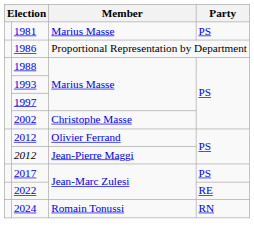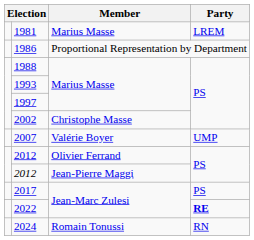(205, 31) PS -> (209, 31) LREM
+ row: (25, 137)
(206, 191) normal -> (201, 208) bold
